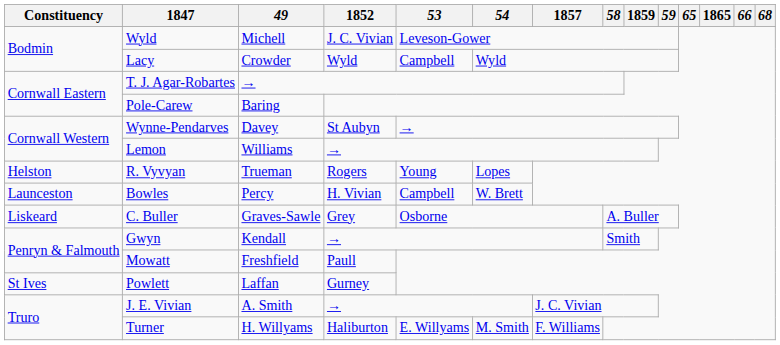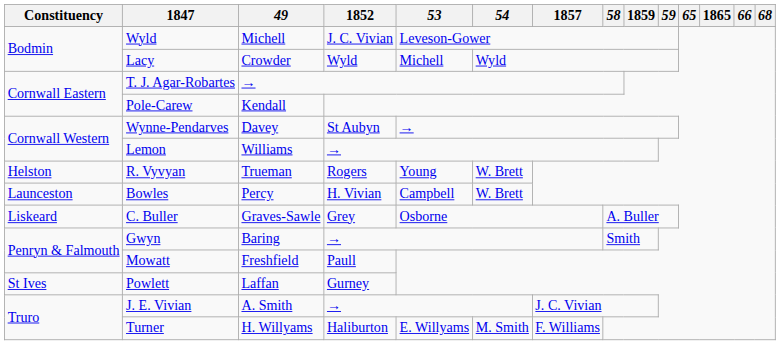(427, 60) Campbell -> (421, 60) Michell
(261, 104) Baring -> (264, 104) Kendall
(493, 171) Lopes -> (499, 171) W. Brett
(264, 238) Kendall -> (261, 238) Baring
